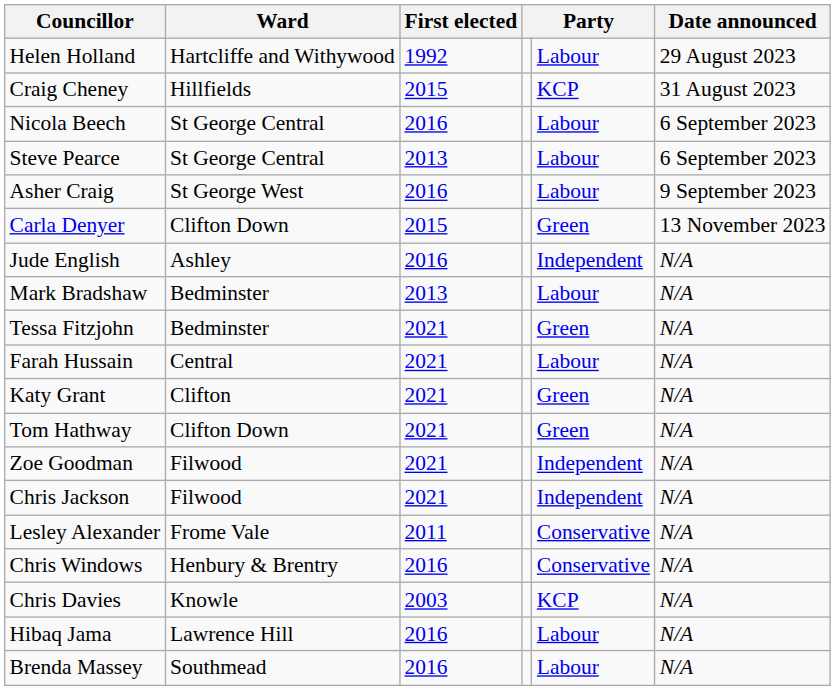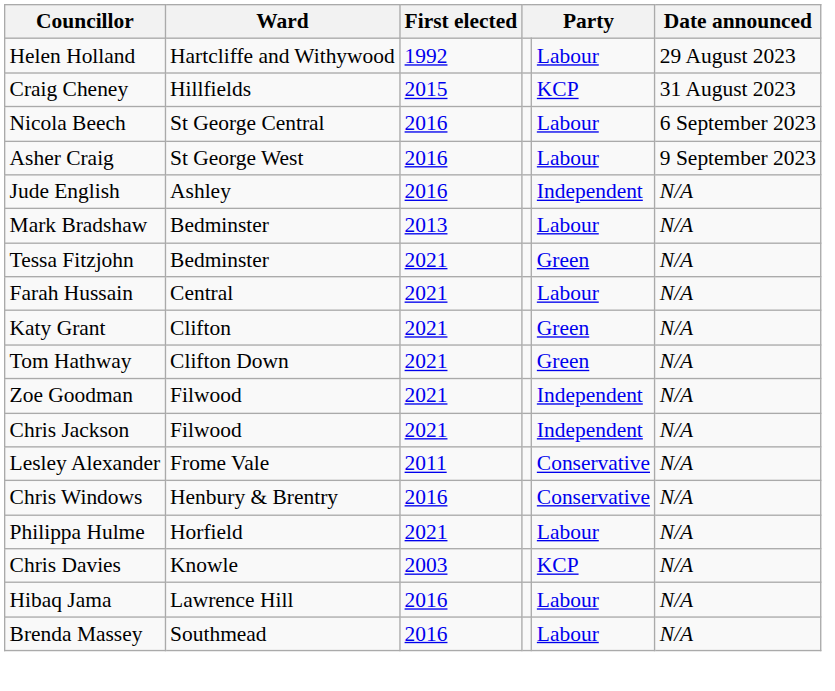- row: (65, 157)
- row: (67, 225)
+ row: (77, 531)
